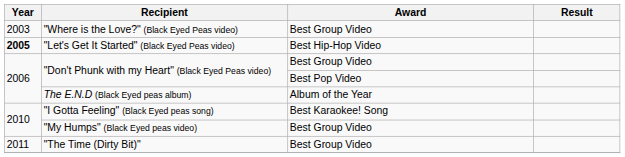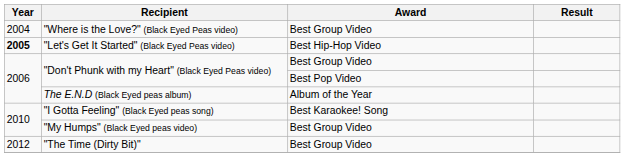(18, 29) 2003 -> (18, 29) 2004
(18, 144) 2011 -> (18, 144) 2012
